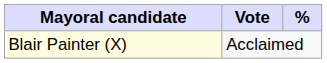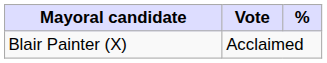(68, 44) lightyellow background -> (68, 44) no background
